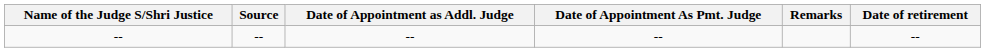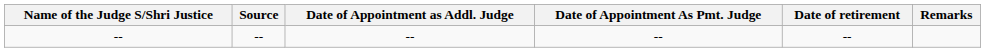columns swapped: (915, 15) <-> (816, 15)
